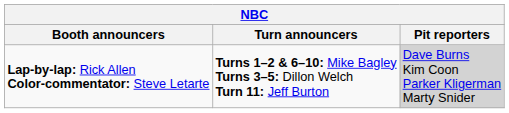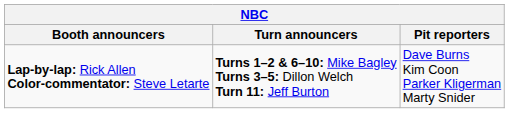(452, 77) lightgrey background -> (452, 77) no background
